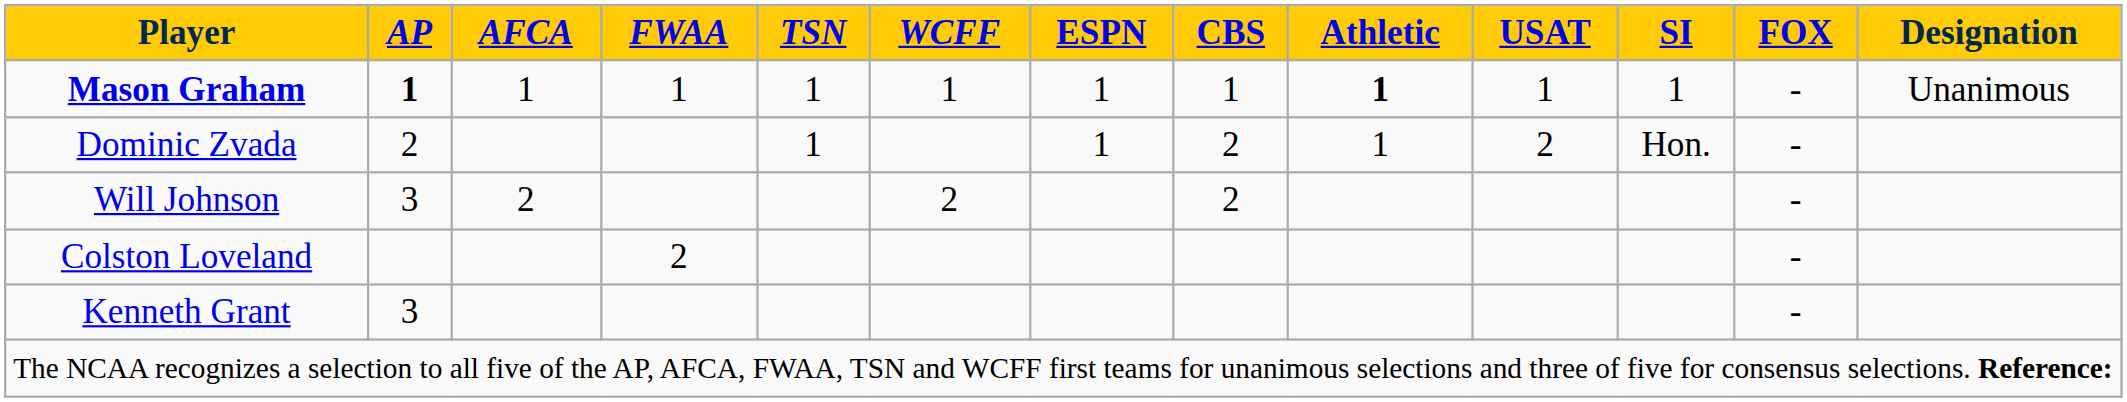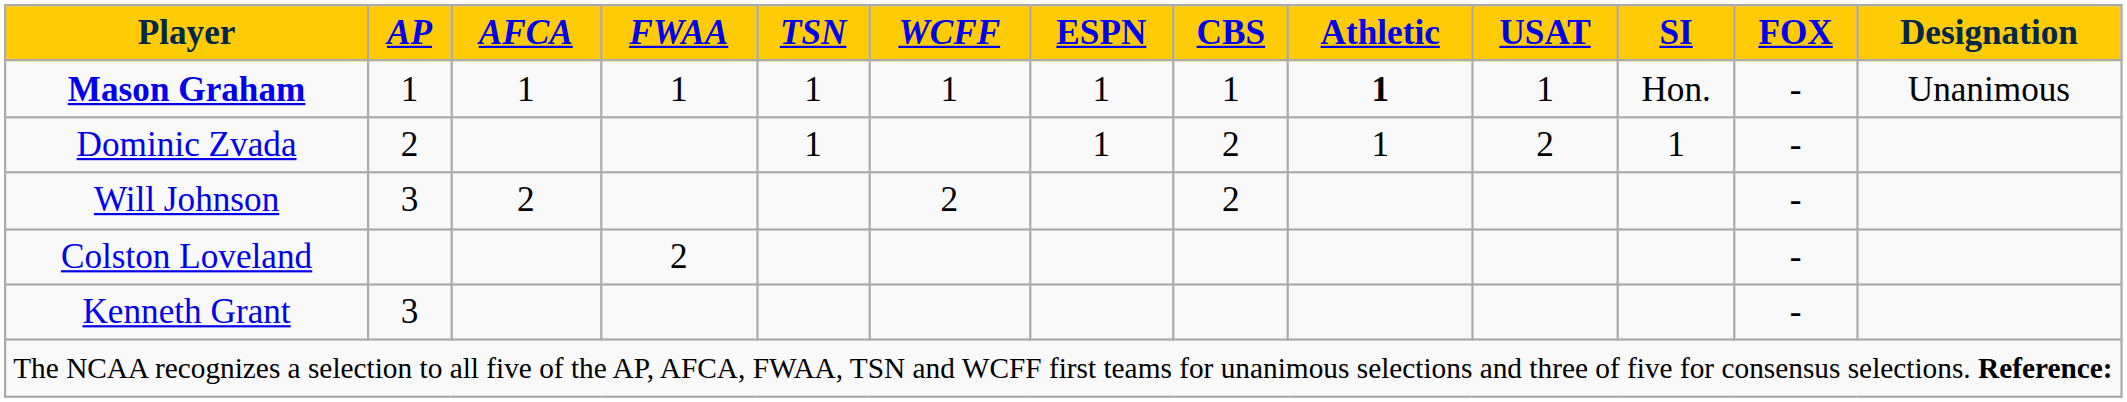(410, 88) bold -> (410, 88) normal
(1676, 88) 1 -> (1676, 88) Hon.
(1676, 144) Hon. -> (1676, 144) 1
